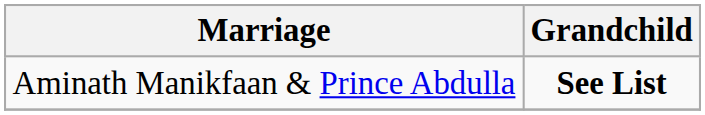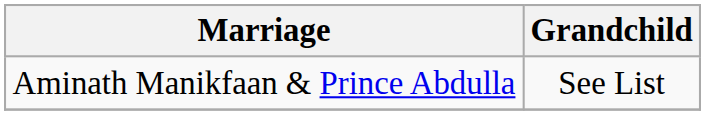(612, 82) bold -> (612, 82) normal
